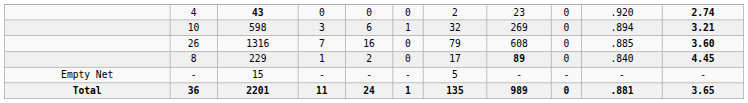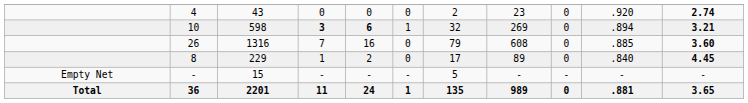(258, 12) bold -> (258, 12) normal
(322, 28) normal -> (322, 28) bold
(369, 28) normal -> (369, 28) bold
(519, 59) bold -> (519, 59) normal
